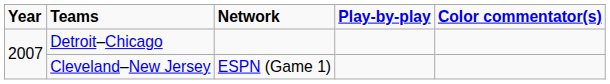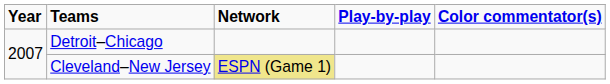(274, 66) no background -> (274, 66) khaki background
